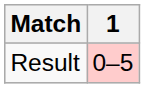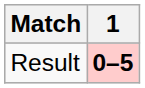(113, 62) normal -> (113, 62) bold
